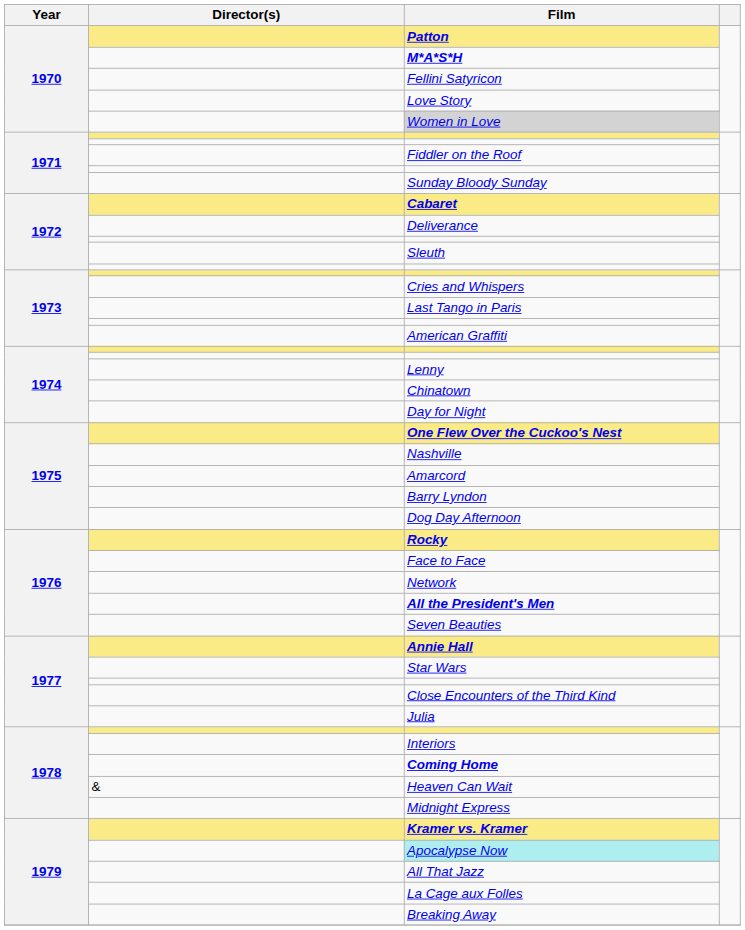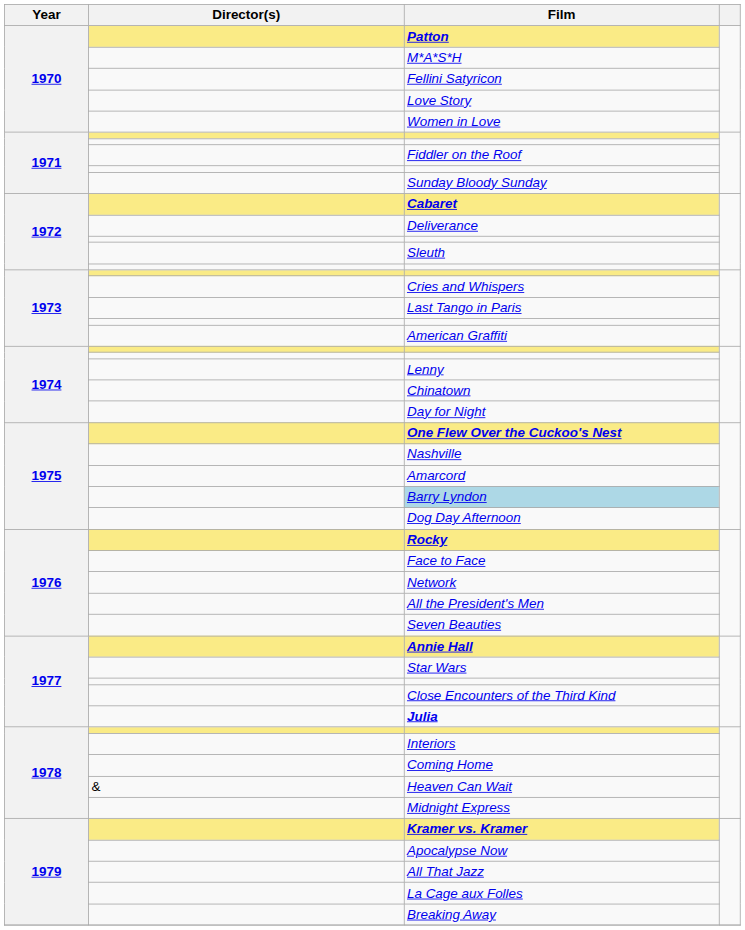(435, 57) bold -> (434, 57) normal
(454, 121) lightgrey background -> (454, 121) no background
(447, 497) no background -> (447, 497) lightblue background
(481, 603) bold -> (475, 603) normal
(421, 716) normal -> (422, 716) bold
(453, 765) bold -> (450, 765) normal
(457, 850) paleturquoise background -> (457, 850) no background
